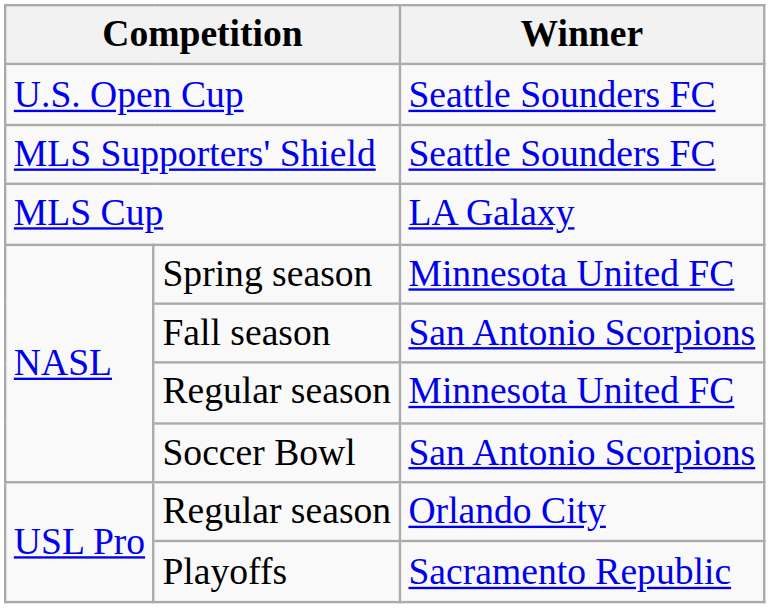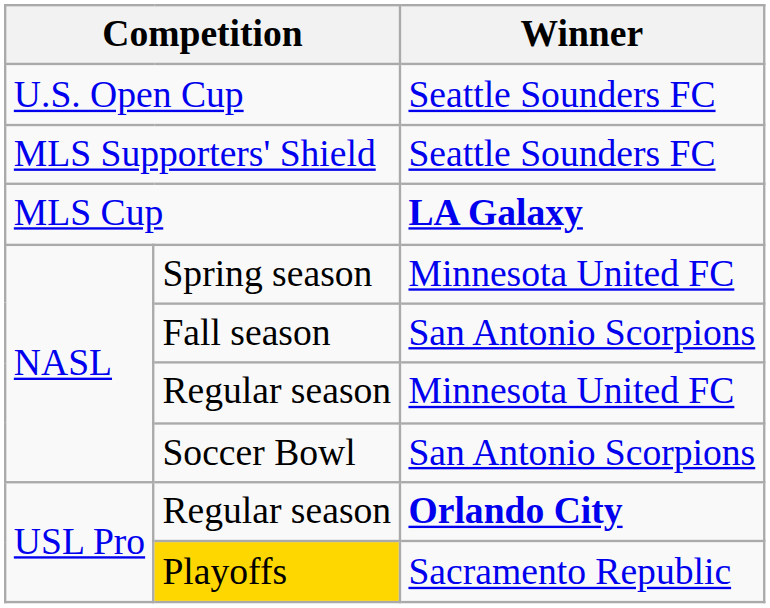(491, 213) normal -> (496, 213) bold
(507, 511) normal -> (516, 511) bold
(225, 570) no background -> (225, 570) gold background
